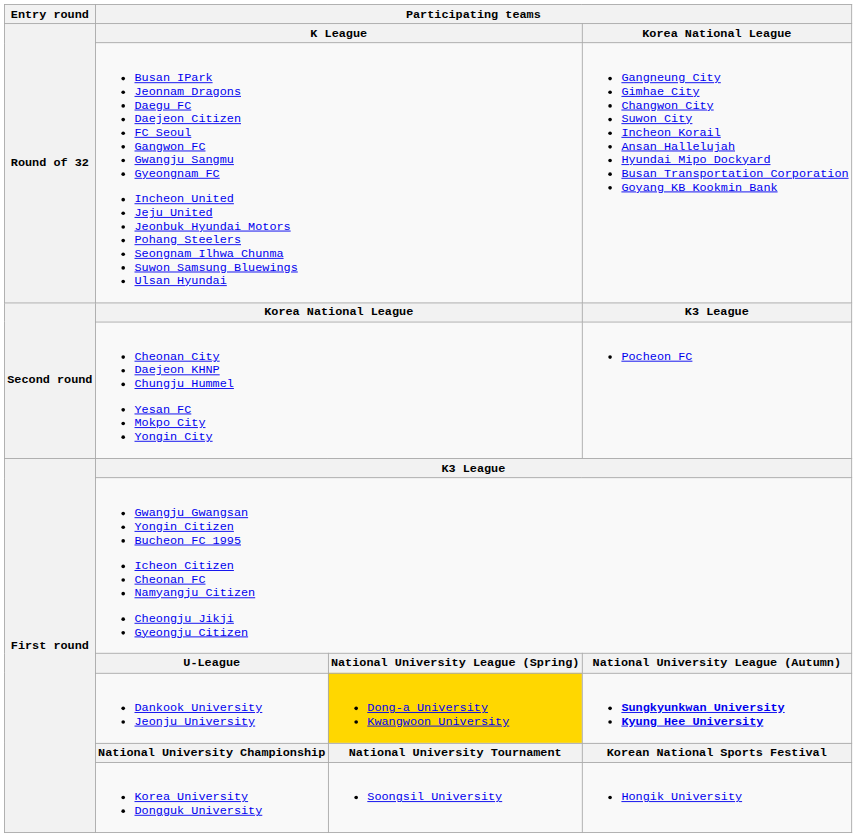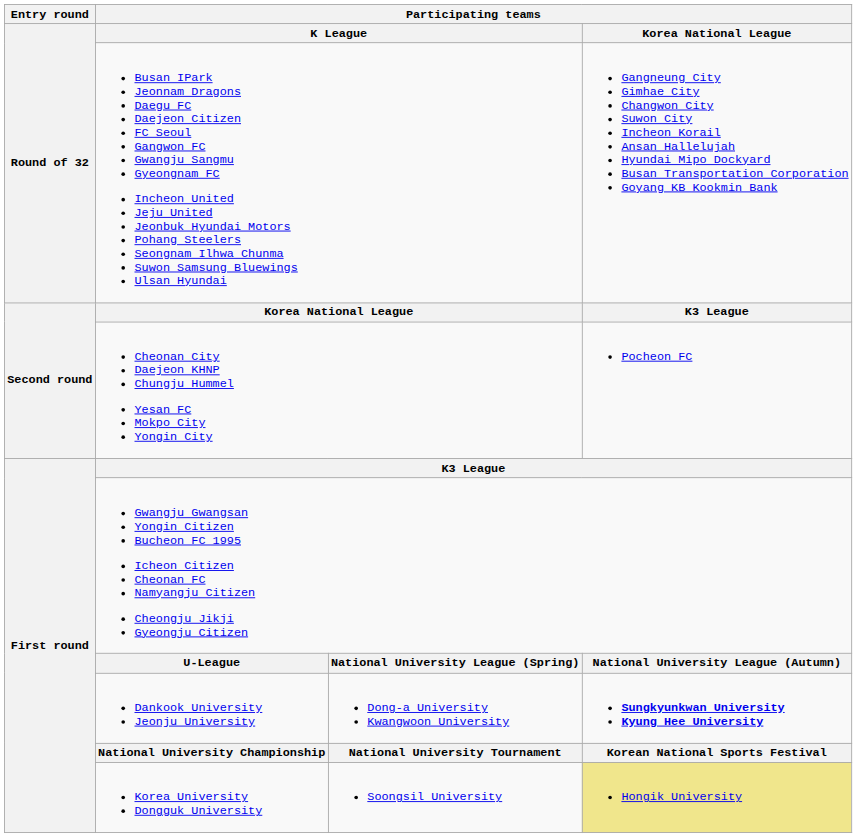(455, 715) gold background -> (455, 715) no background
(717, 797) no background -> (717, 797) khaki background
